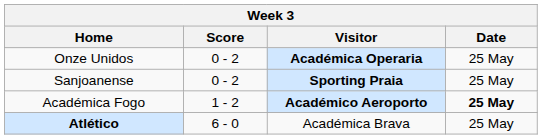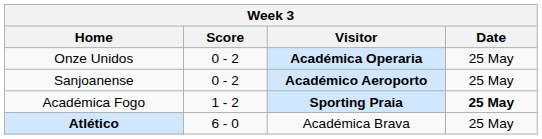(356, 80) Sporting Praia -> (356, 80) Académico Aeroporto
(356, 102) Académico Aeroporto -> (356, 102) Sporting Praia
